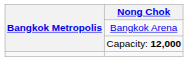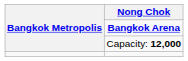(144, 28) normal -> (144, 28) bold
